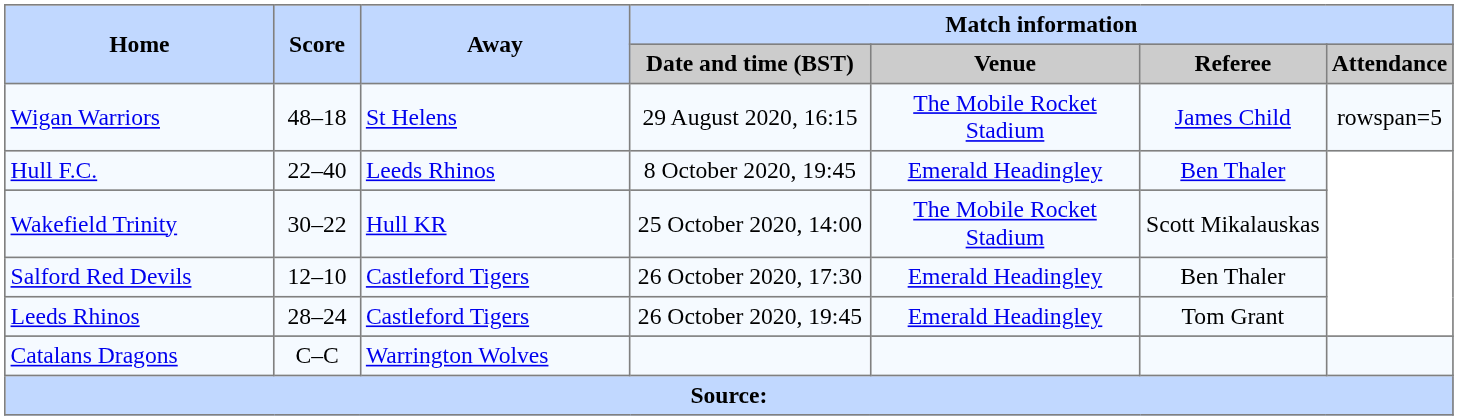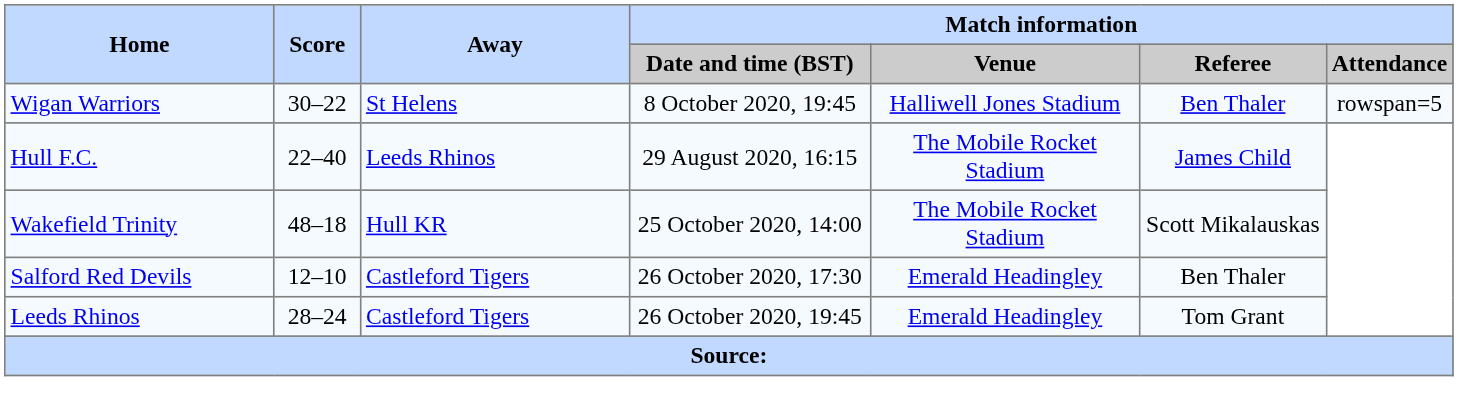(317, 116) 48–18 -> (317, 102) 30–22
(750, 116) 29 August 2020, 16:15 -> (750, 102) 8 October 2020, 19:45
(1005, 116) The Mobile Rocket Stadium -> (1005, 102) Halliwell Jones Stadium
(1233, 116) James Child -> (1233, 102) Ben Thaler
(750, 170) 8 October 2020, 19:45 -> (750, 156) 29 August 2020, 16:15
(1005, 170) Emerald Headingley -> (1005, 156) The Mobile Rocket Stadium
(1233, 170) Ben Thaler -> (1233, 156) James Child
(317, 223) 30–22 -> (317, 223) 48–18
- row: (94, 355)
